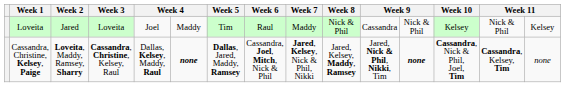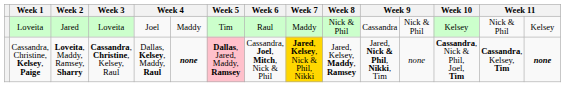(226, 59) no background -> (226, 59) pink background
(304, 59) no background -> (304, 59) gold background
(417, 59) bold -> (417, 59) normal
(542, 59) normal -> (542, 59) bold
